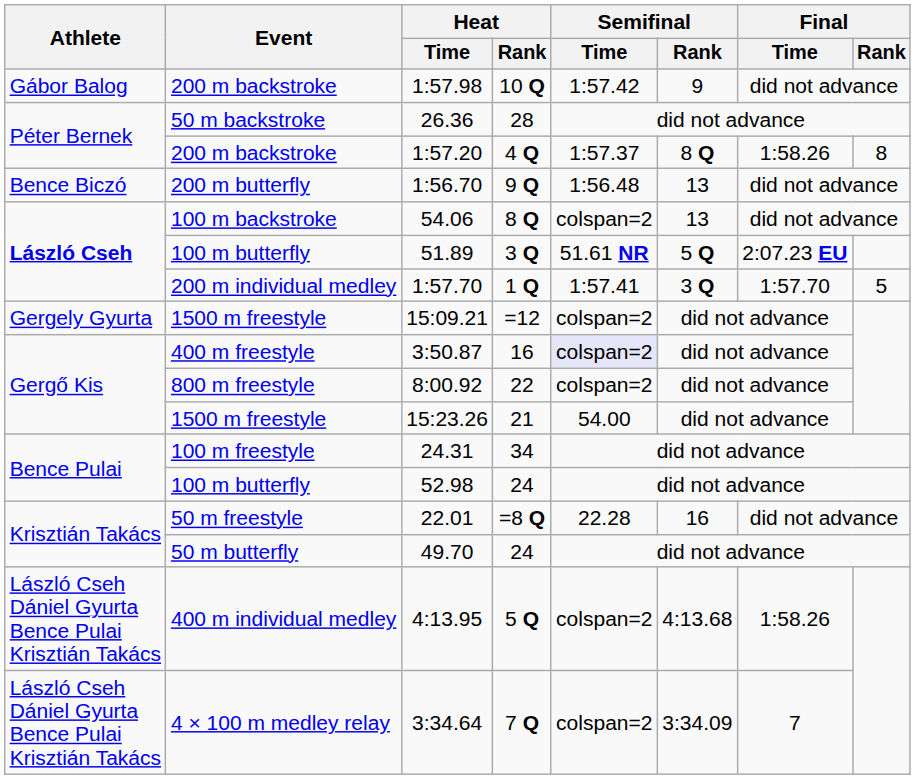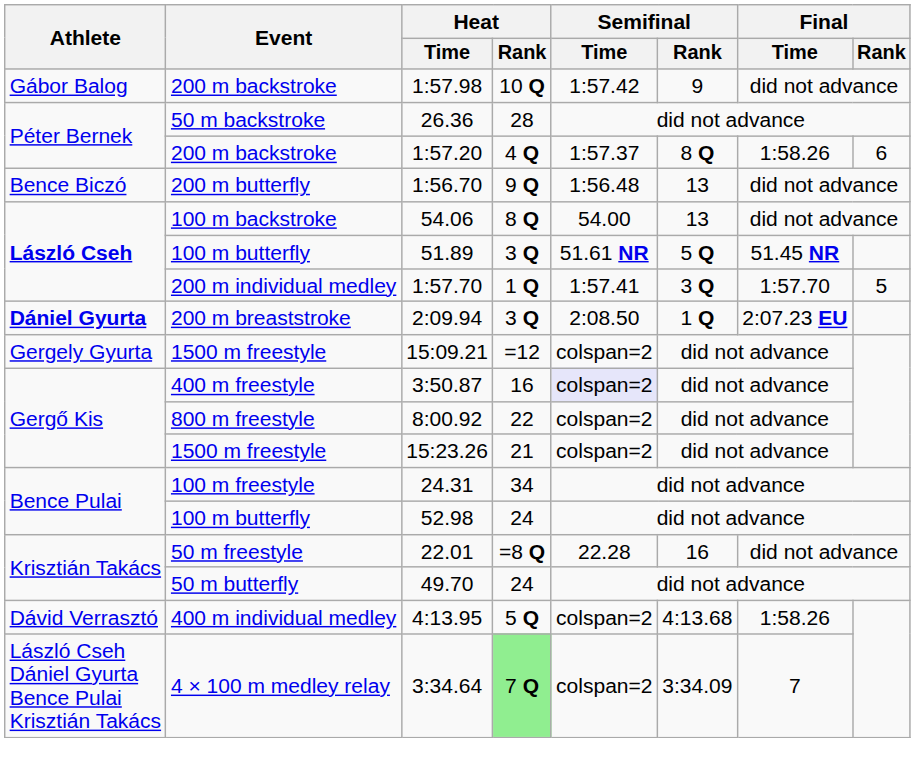(881, 153) 8 -> (881, 153) 6
(604, 219) colspan=2 -> (604, 219) 54.00
(795, 252) 2:07.23 EU -> (795, 252) 51.45 NR
+ row: (447, 319)
(604, 418) 54.00 -> (604, 452) colspan=2
(85, 620) László Cseh Dániel Gyurta Bence Pulai Krisztián Takács -> (84, 618) Dávid Verrasztó
(522, 723) no background -> (522, 686) lightgreen background
